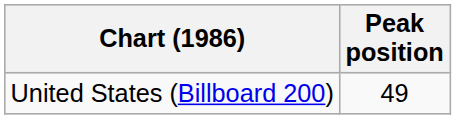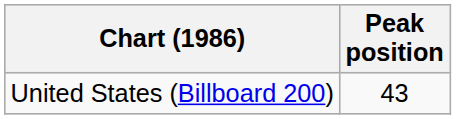(395, 93) 49 -> (395, 93) 43
